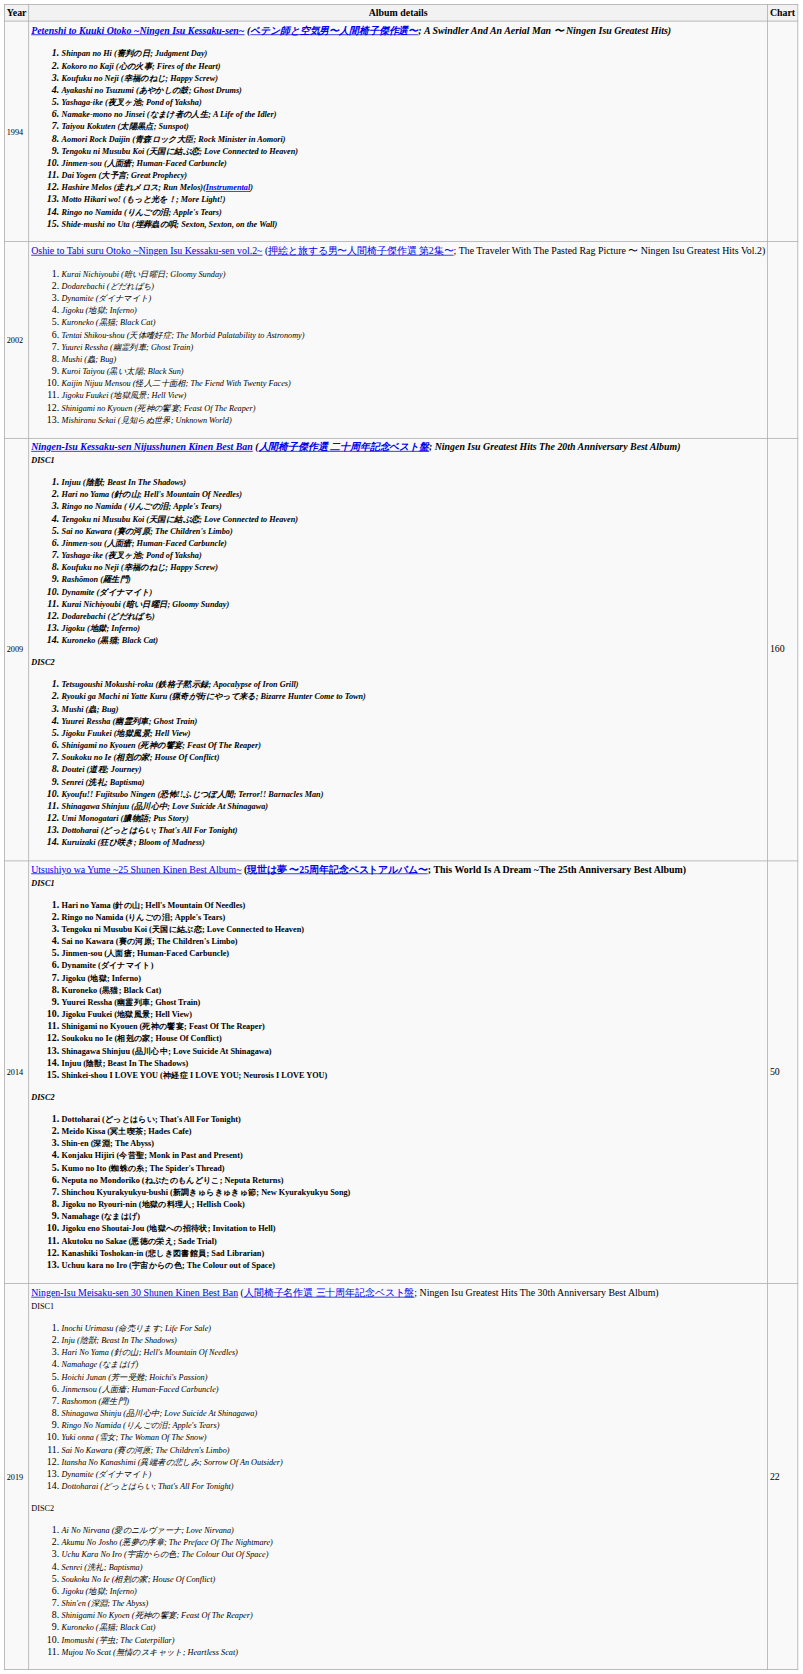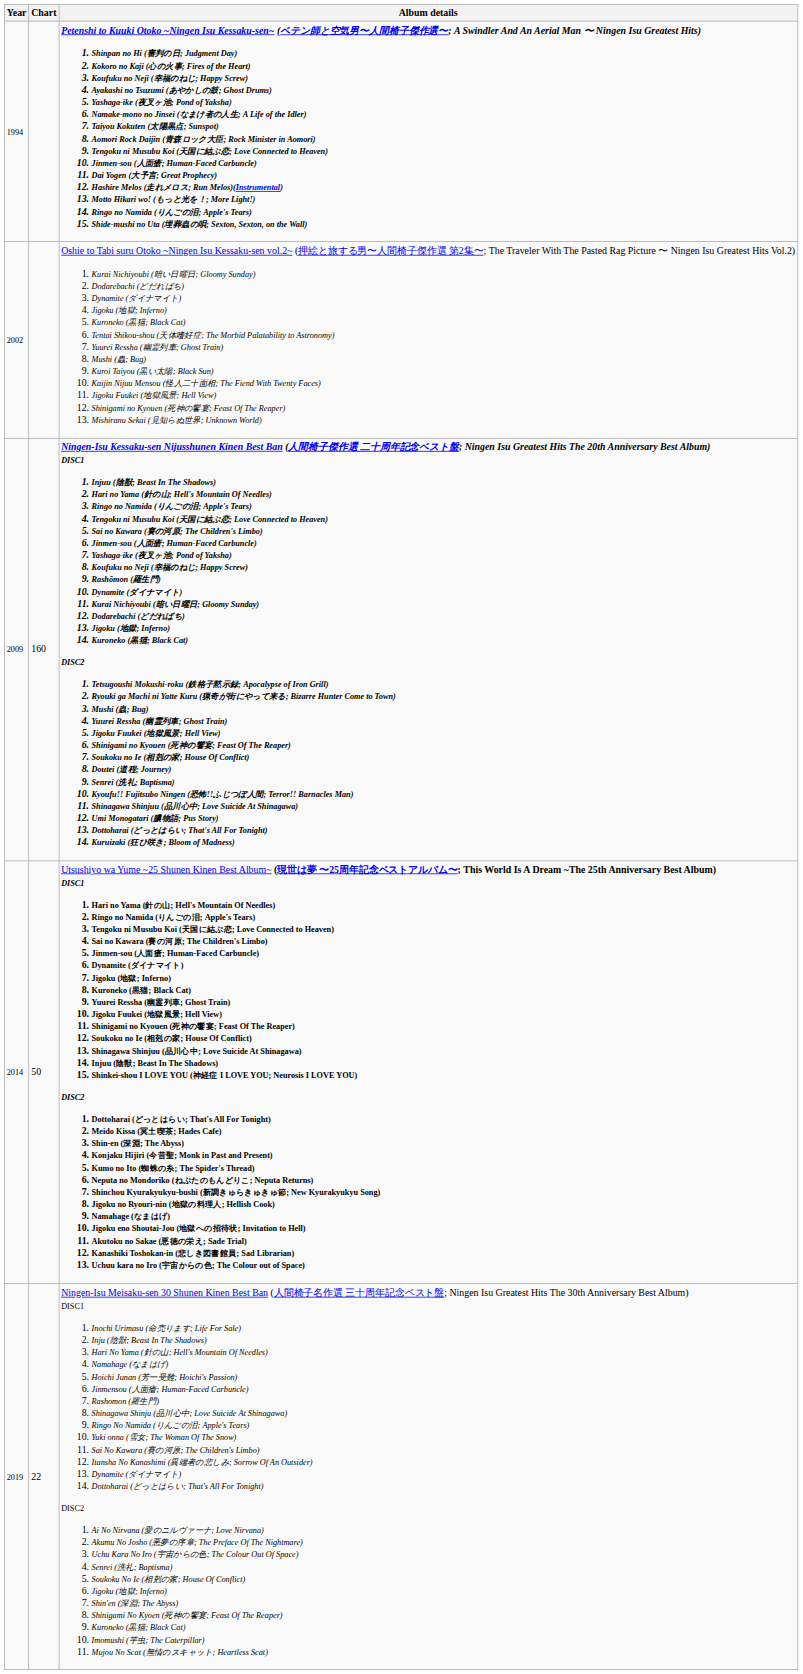columns swapped: (398, 12) <-> (783, 12)
